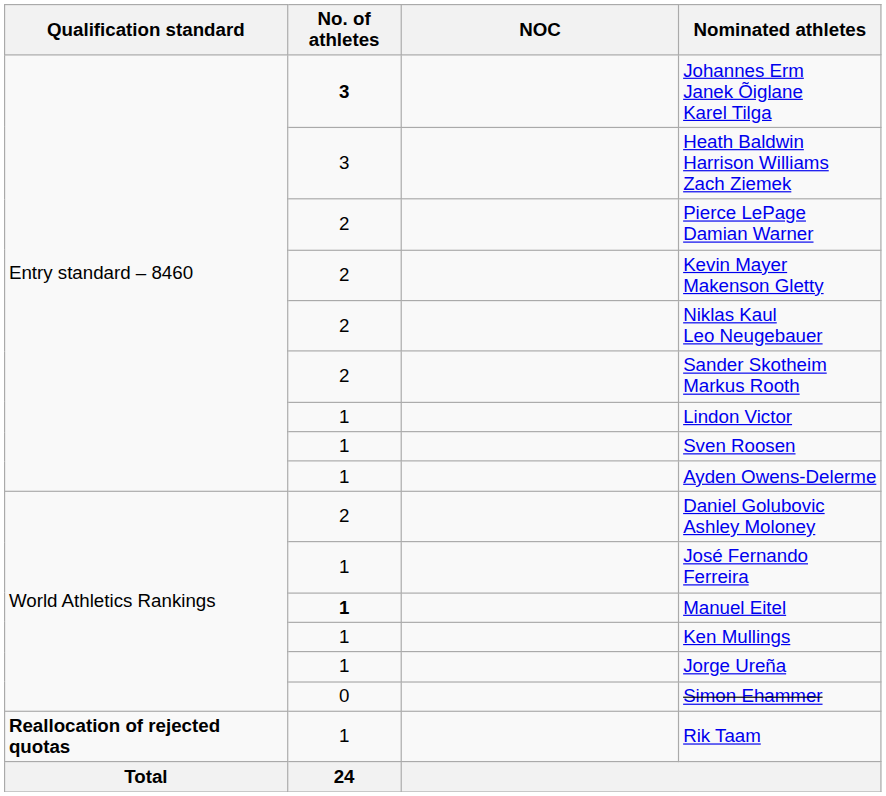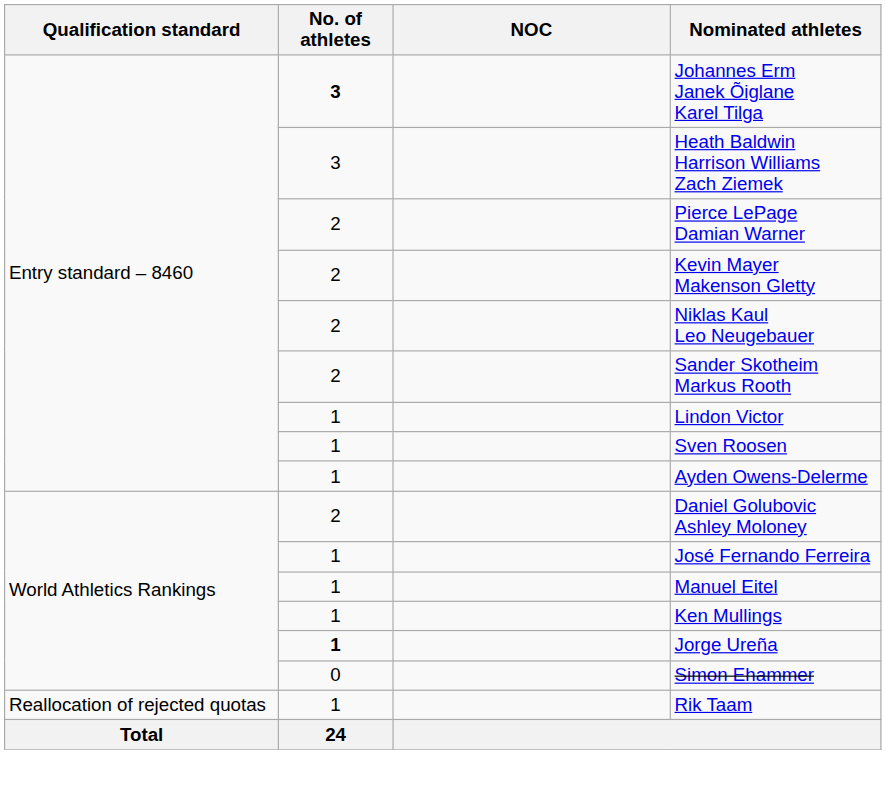(344, 607) bold -> (336, 586) normal
(344, 666) normal -> (336, 645) bold
(114, 736) bold -> (137, 704) normal
